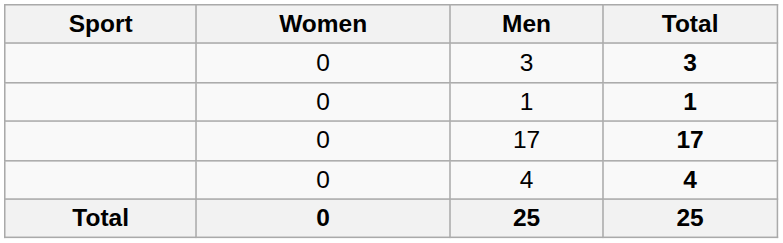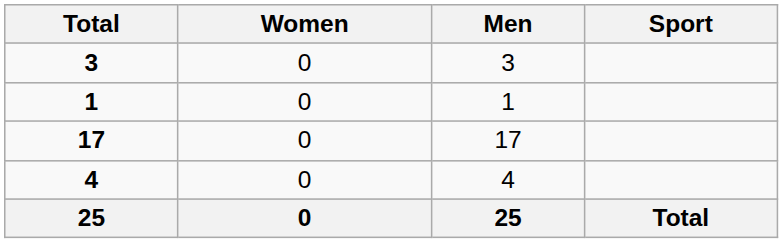columns swapped: (101, 23) <-> (690, 23)
